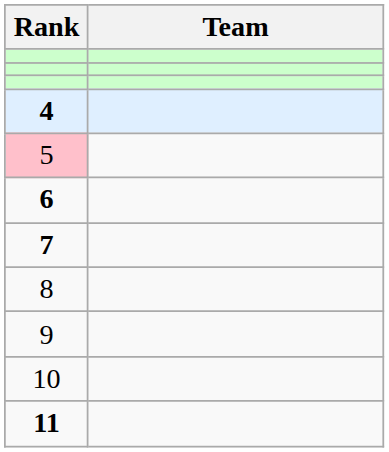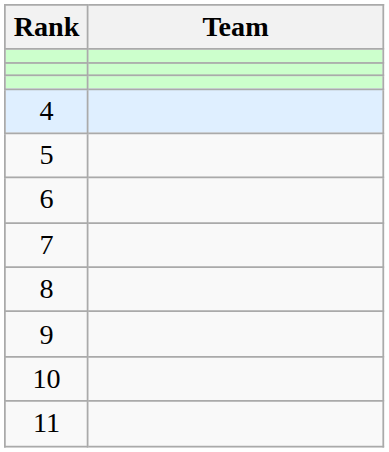(47, 110) bold -> (47, 110) normal
(47, 155) pink background -> (47, 155) no background
(47, 199) bold -> (47, 199) normal
(47, 244) bold -> (47, 244) normal
(47, 423) bold -> (47, 423) normal
